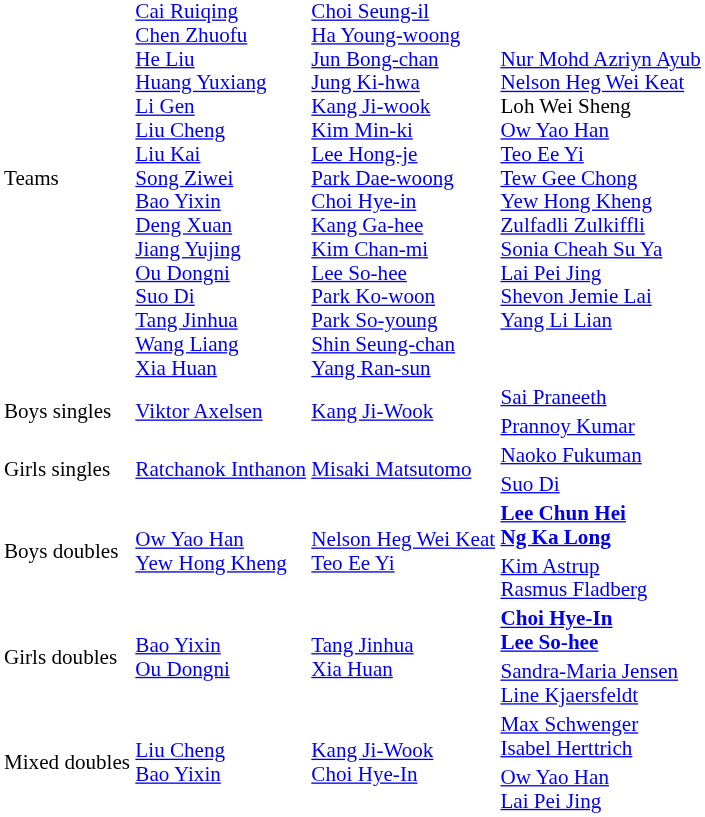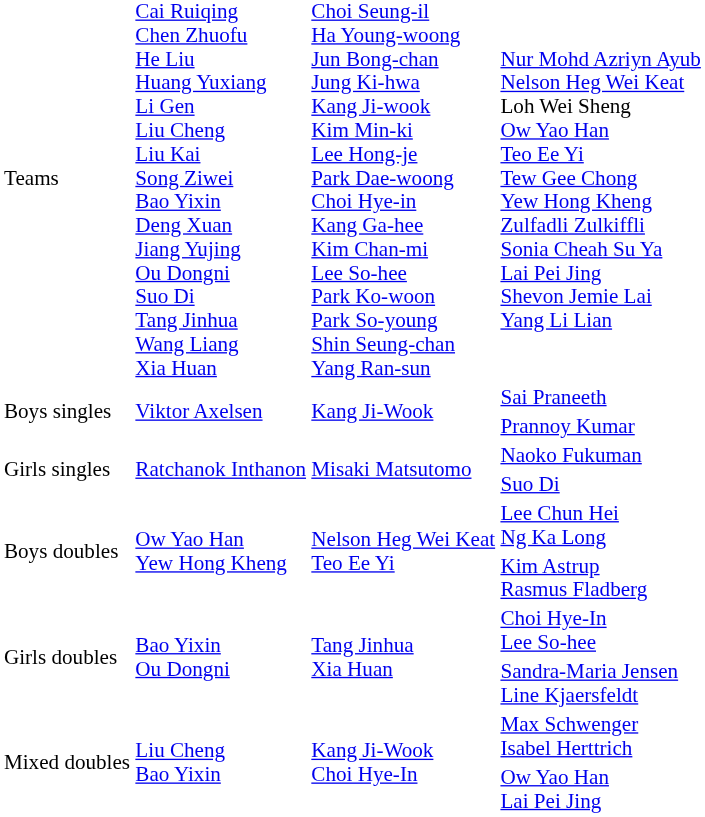(563, 524) bold -> (560, 524) normal
(556, 630) bold -> (554, 630) normal
